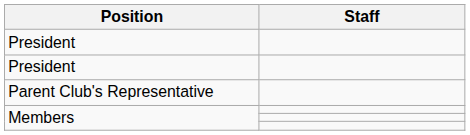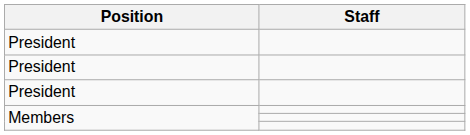(111, 92) Parent Club's Representative -> (42, 92) President
